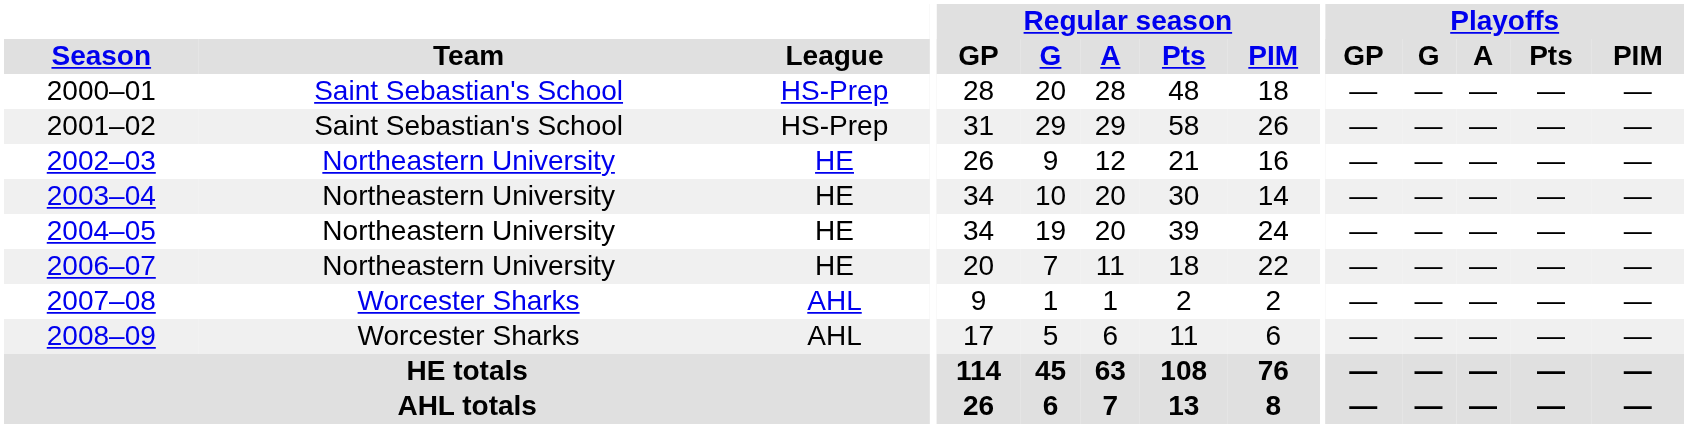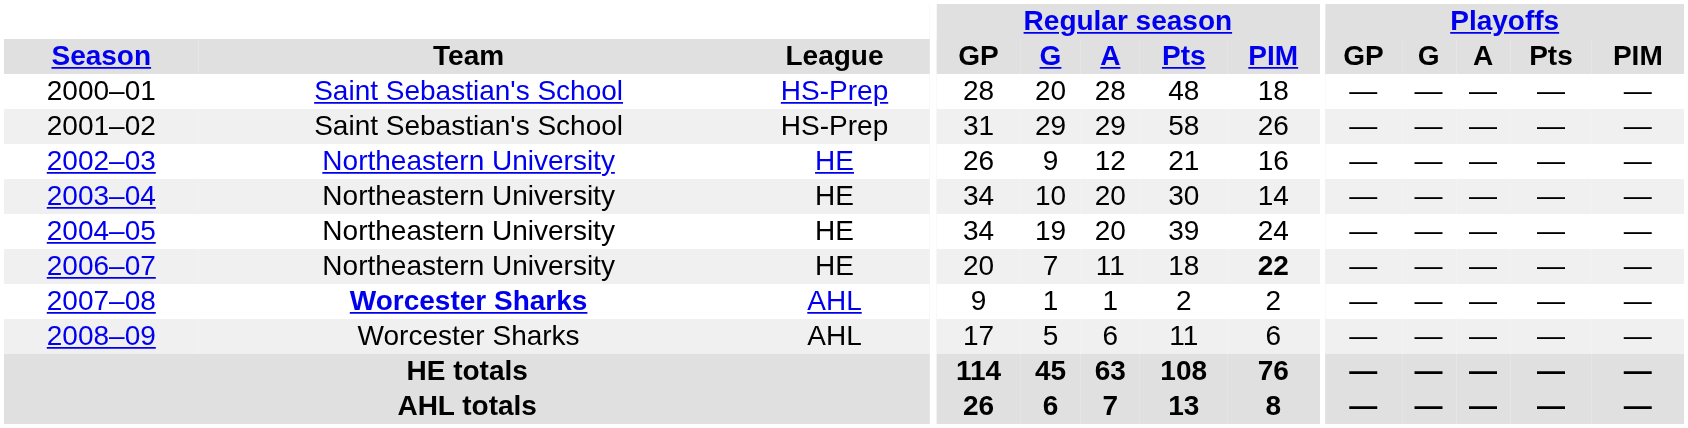(1273, 266) normal -> (1273, 266) bold
(469, 301) normal -> (469, 301) bold
